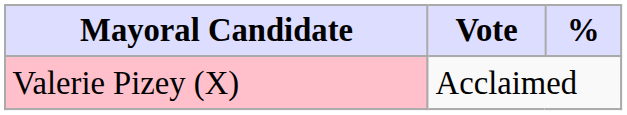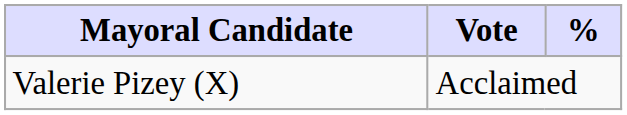(126, 82) pink background -> (126, 82) no background
